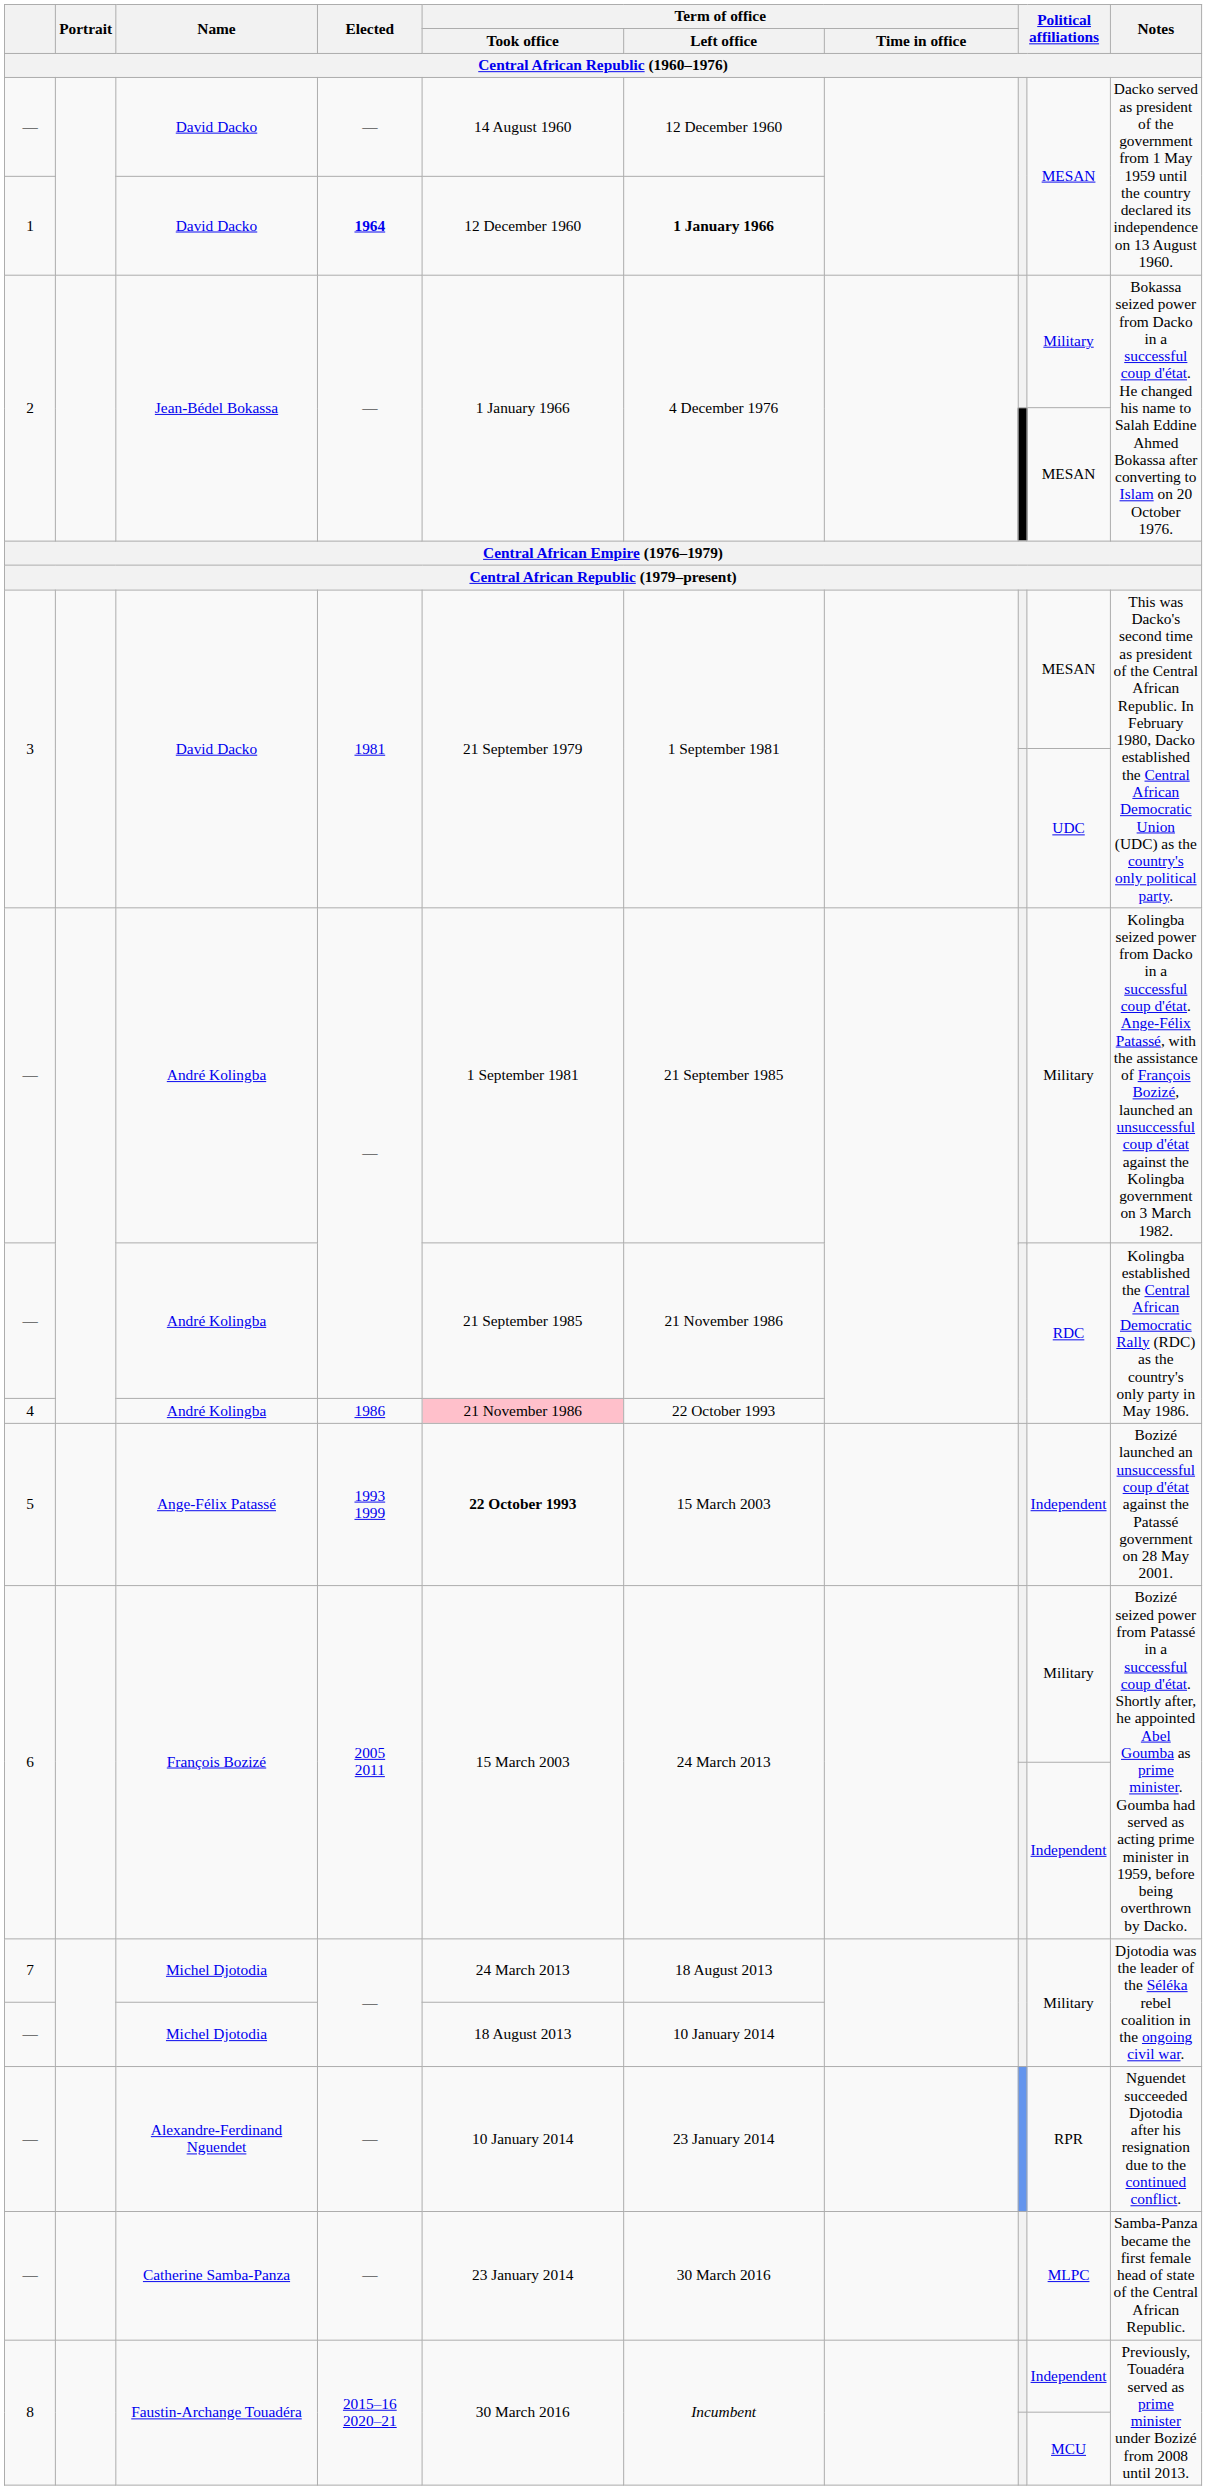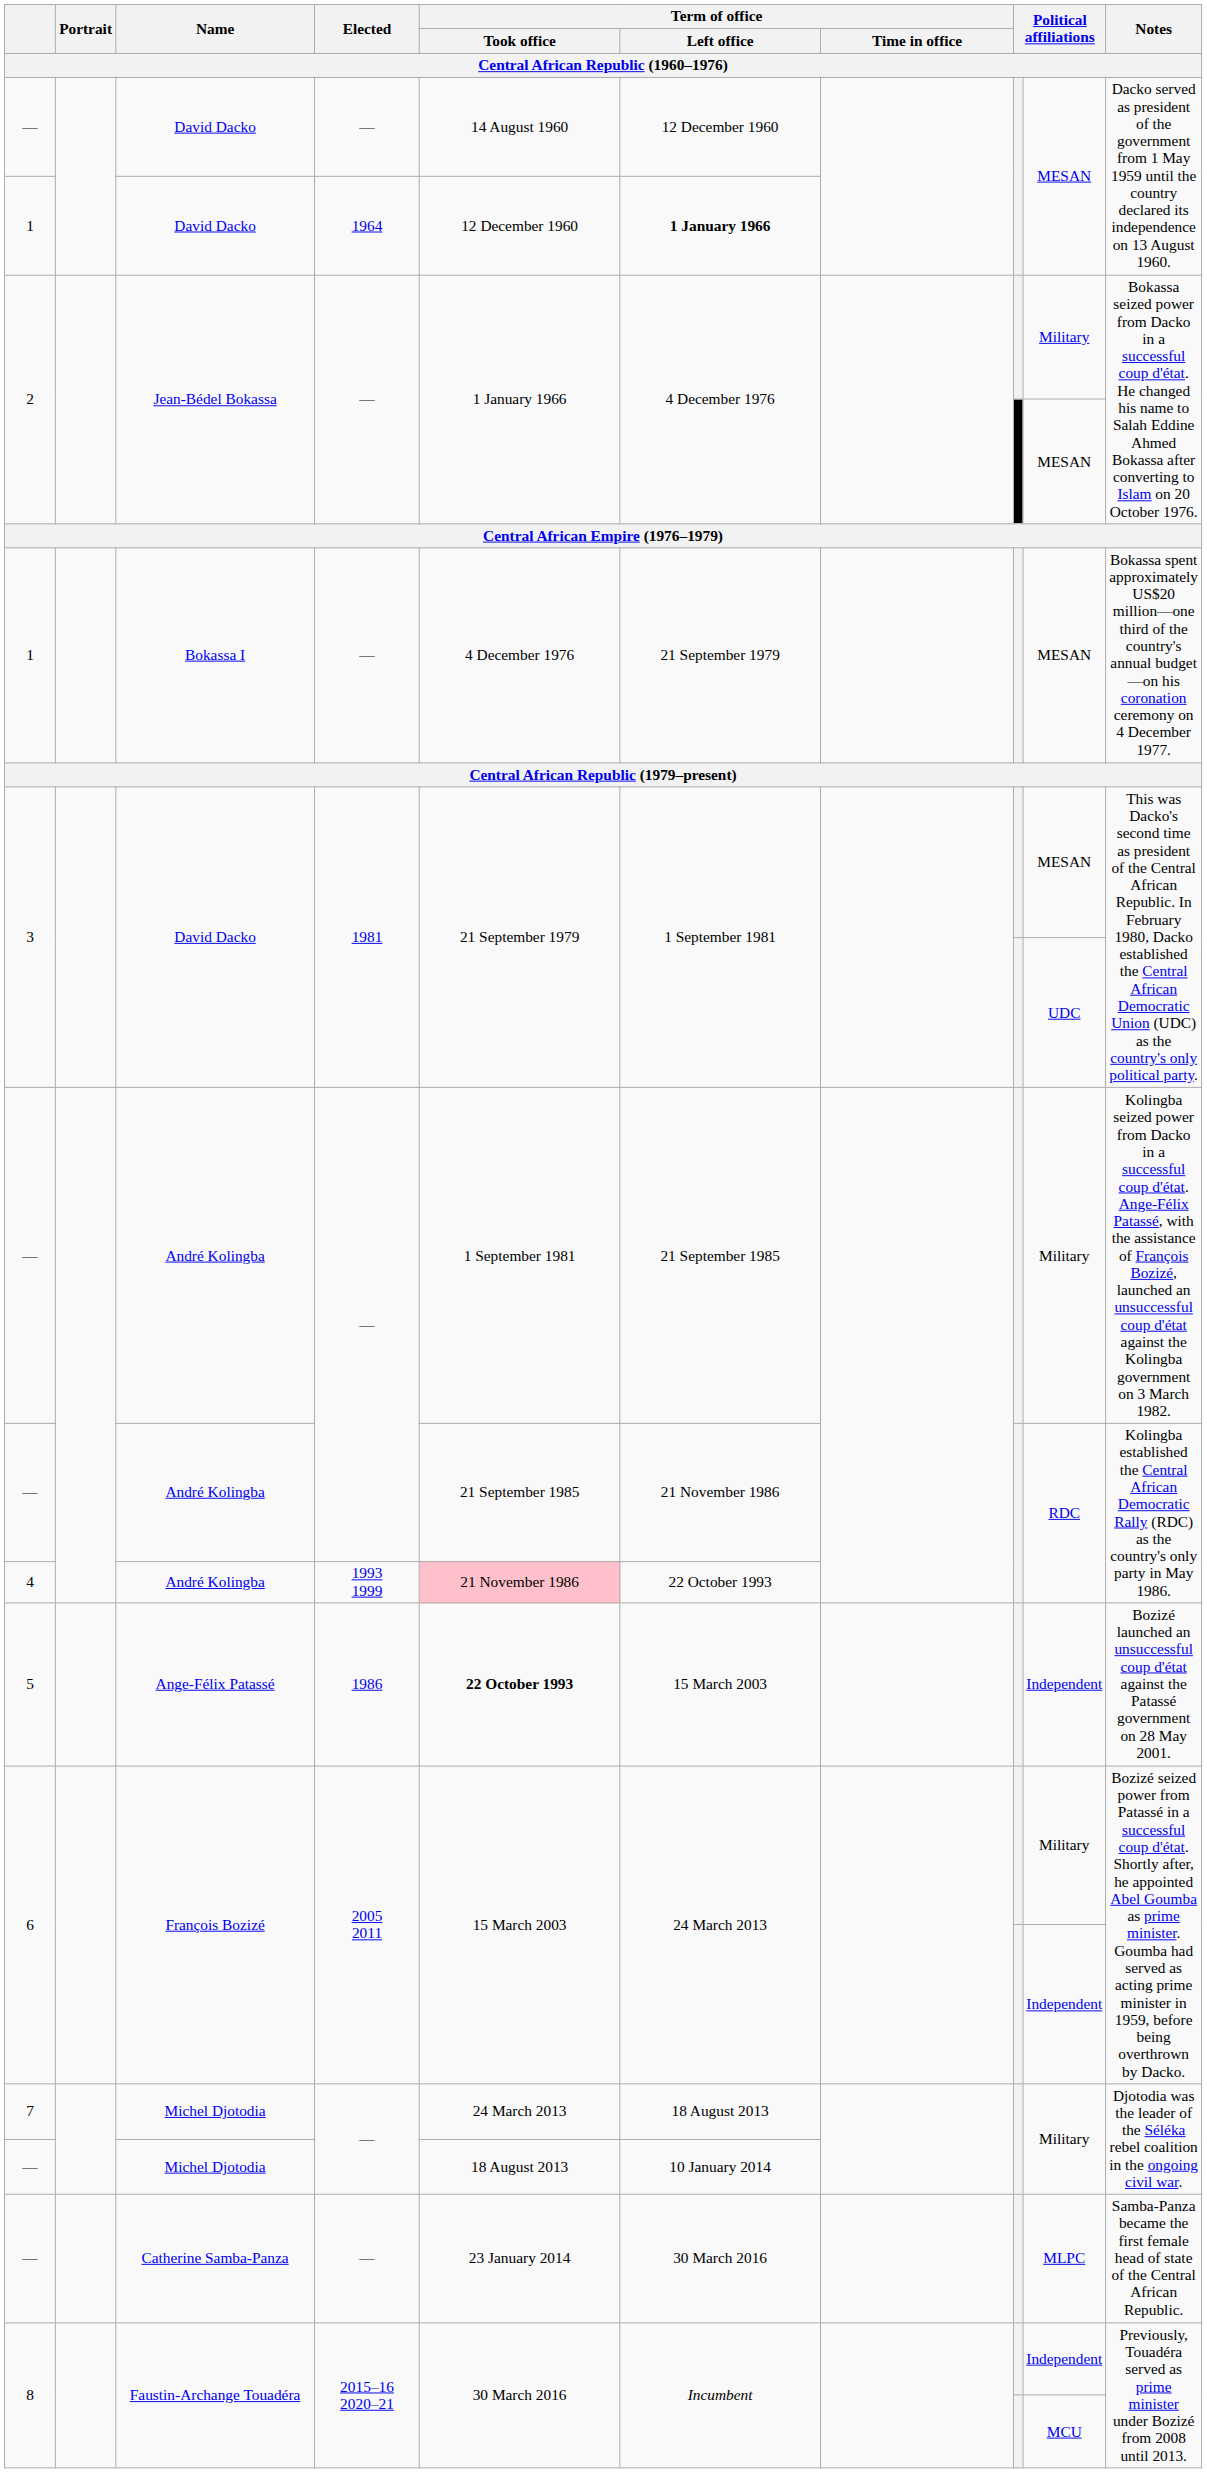(370, 225) bold -> (367, 225) normal
+ row: (30, 655)
(370, 1410) 1986 -> (367, 1582) 1993 1999
(370, 1504) 1993 1999 -> (367, 1684) 1986
- row: (30, 2139)
